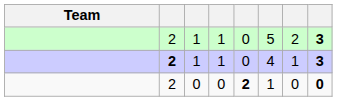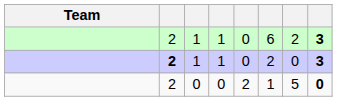(270, 38) 5 -> (270, 38) 6
(270, 61) 4 -> (270, 61) 2
(295, 61) 1 -> (295, 61) 0
(246, 84) bold -> (246, 84) normal
(295, 84) 0 -> (295, 84) 5
